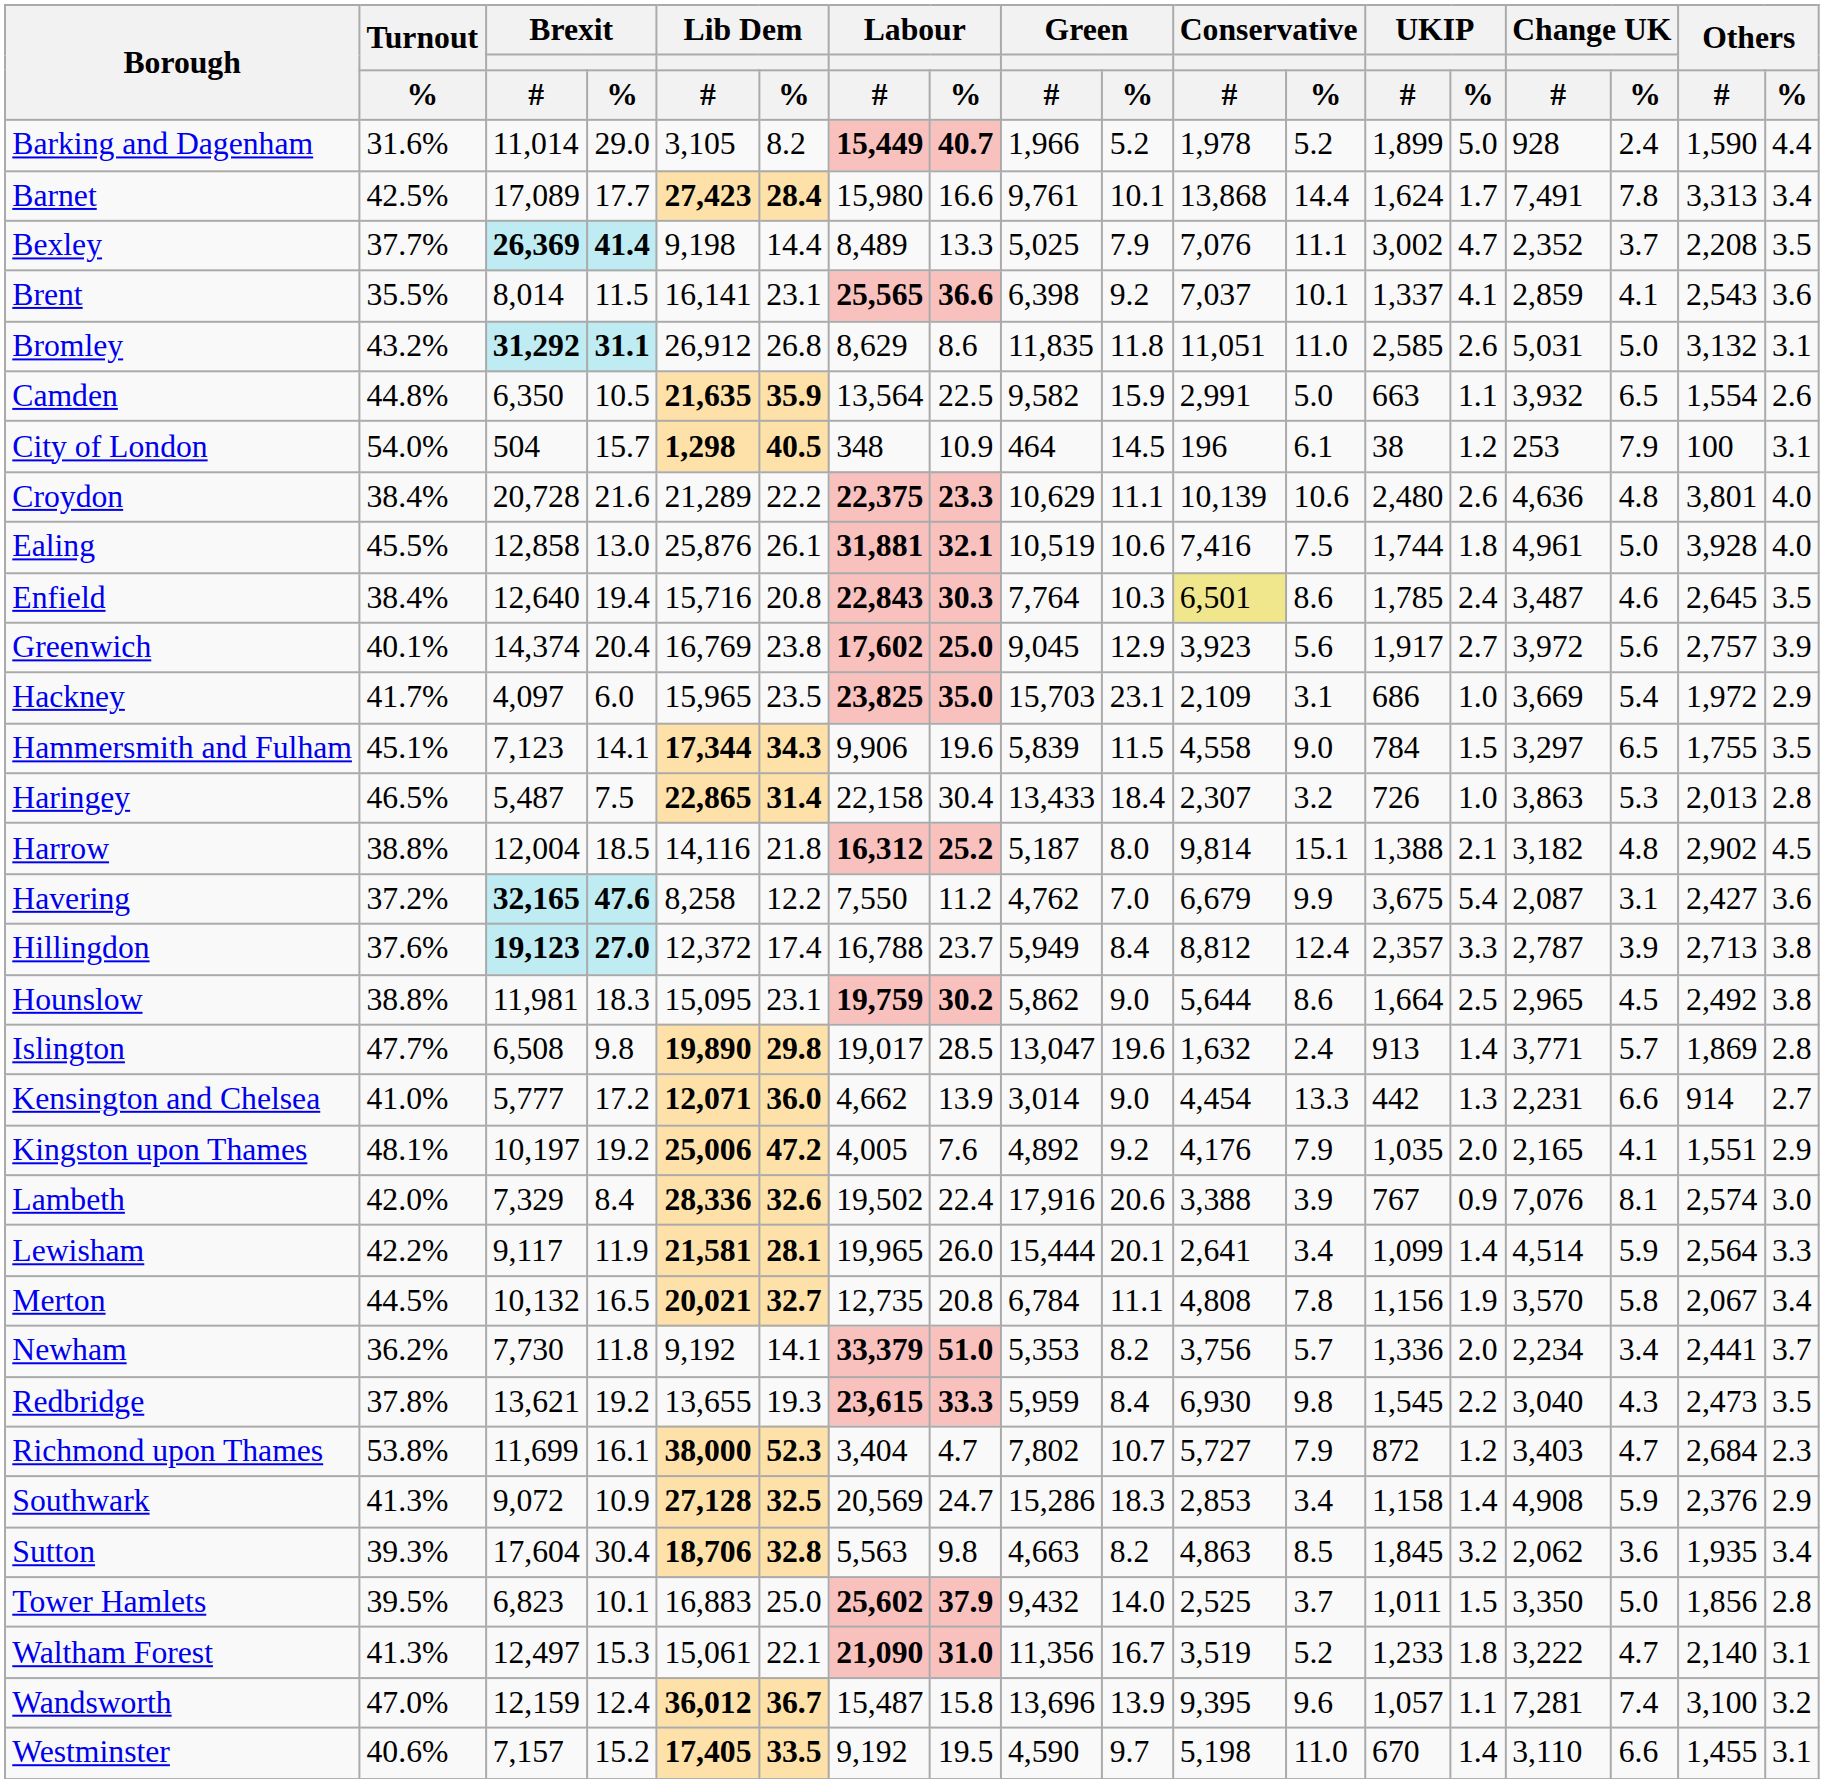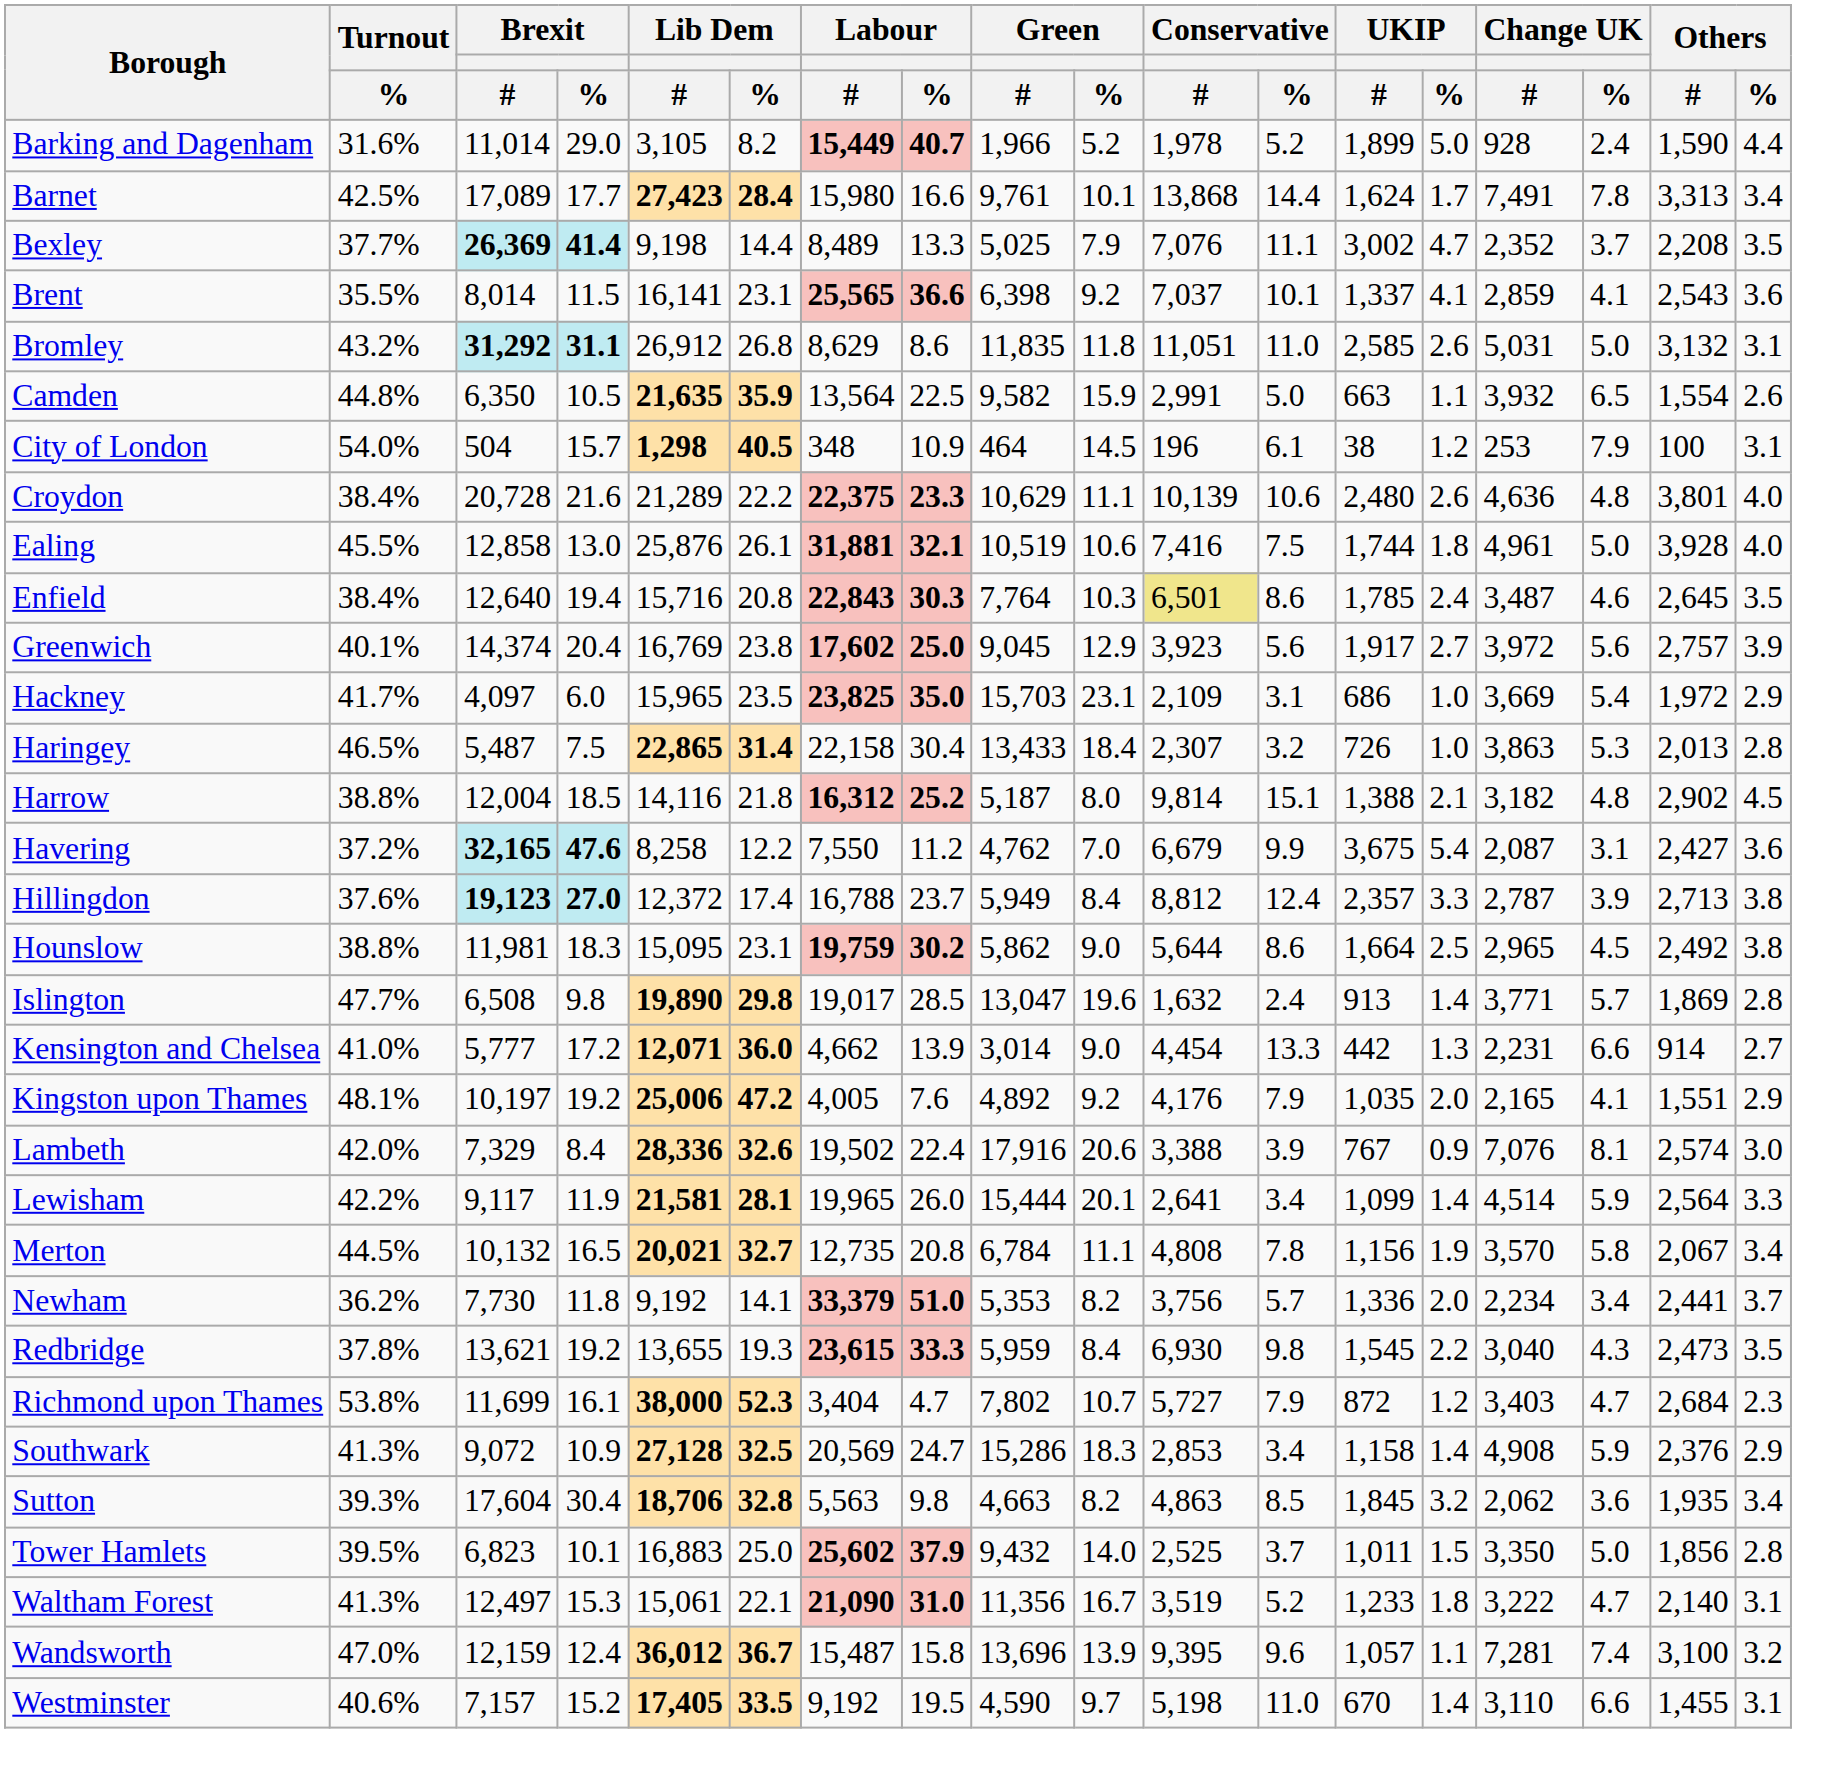- row: (182, 747)
